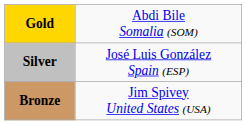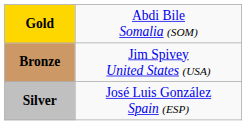rows swapped: (40, 61) <-> (40, 100)
